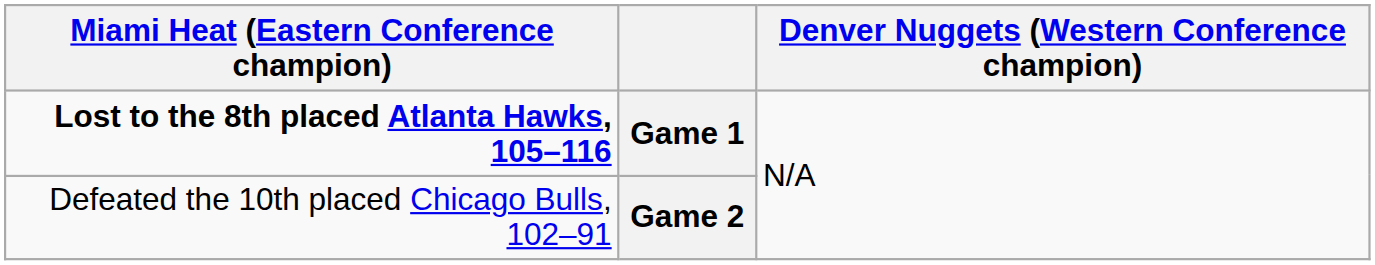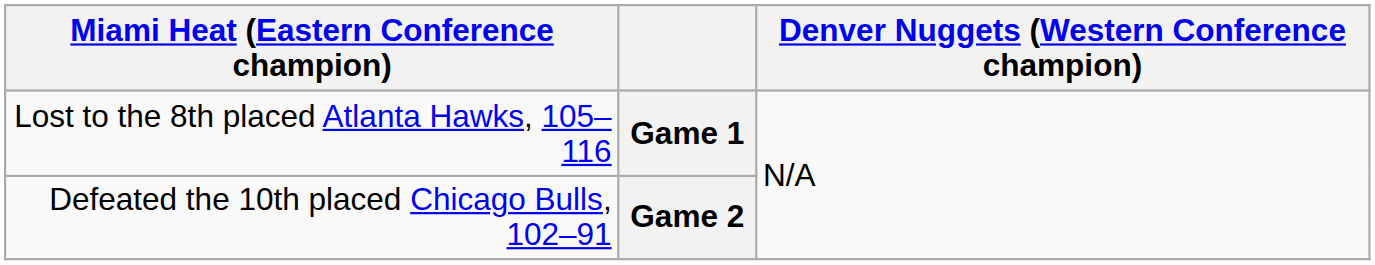(333, 133) bold -> (313, 133) normal
